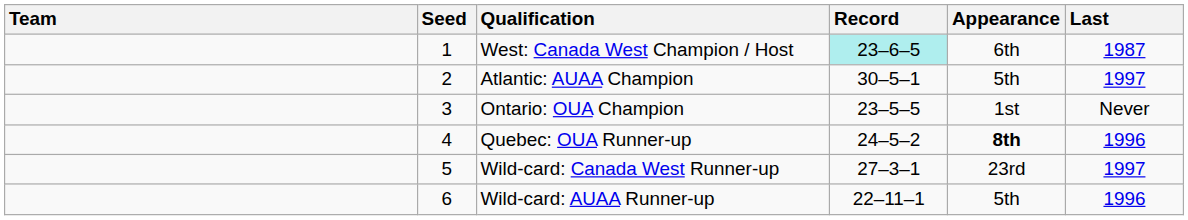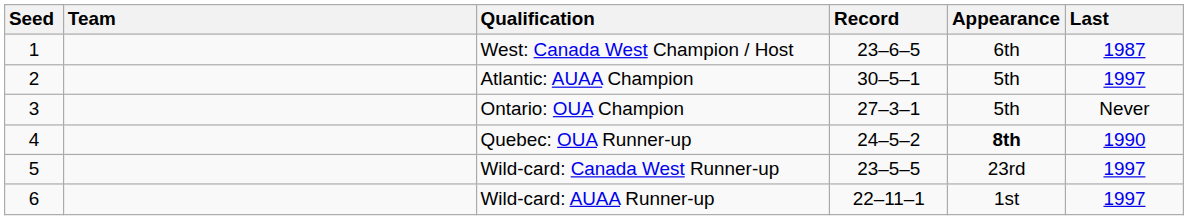columns swapped: (444, 19) <-> (33, 19)
(889, 49) paleturquoise background -> (889, 49) no background
(889, 109) 23–5–5 -> (889, 109) 27–3–1
(1007, 109) 1st -> (1007, 109) 5th
(1124, 139) 1996 -> (1124, 139) 1990
(889, 169) 27–3–1 -> (889, 169) 23–5–5
(1007, 199) 5th -> (1007, 199) 1st
(1124, 199) 1996 -> (1124, 199) 1997
